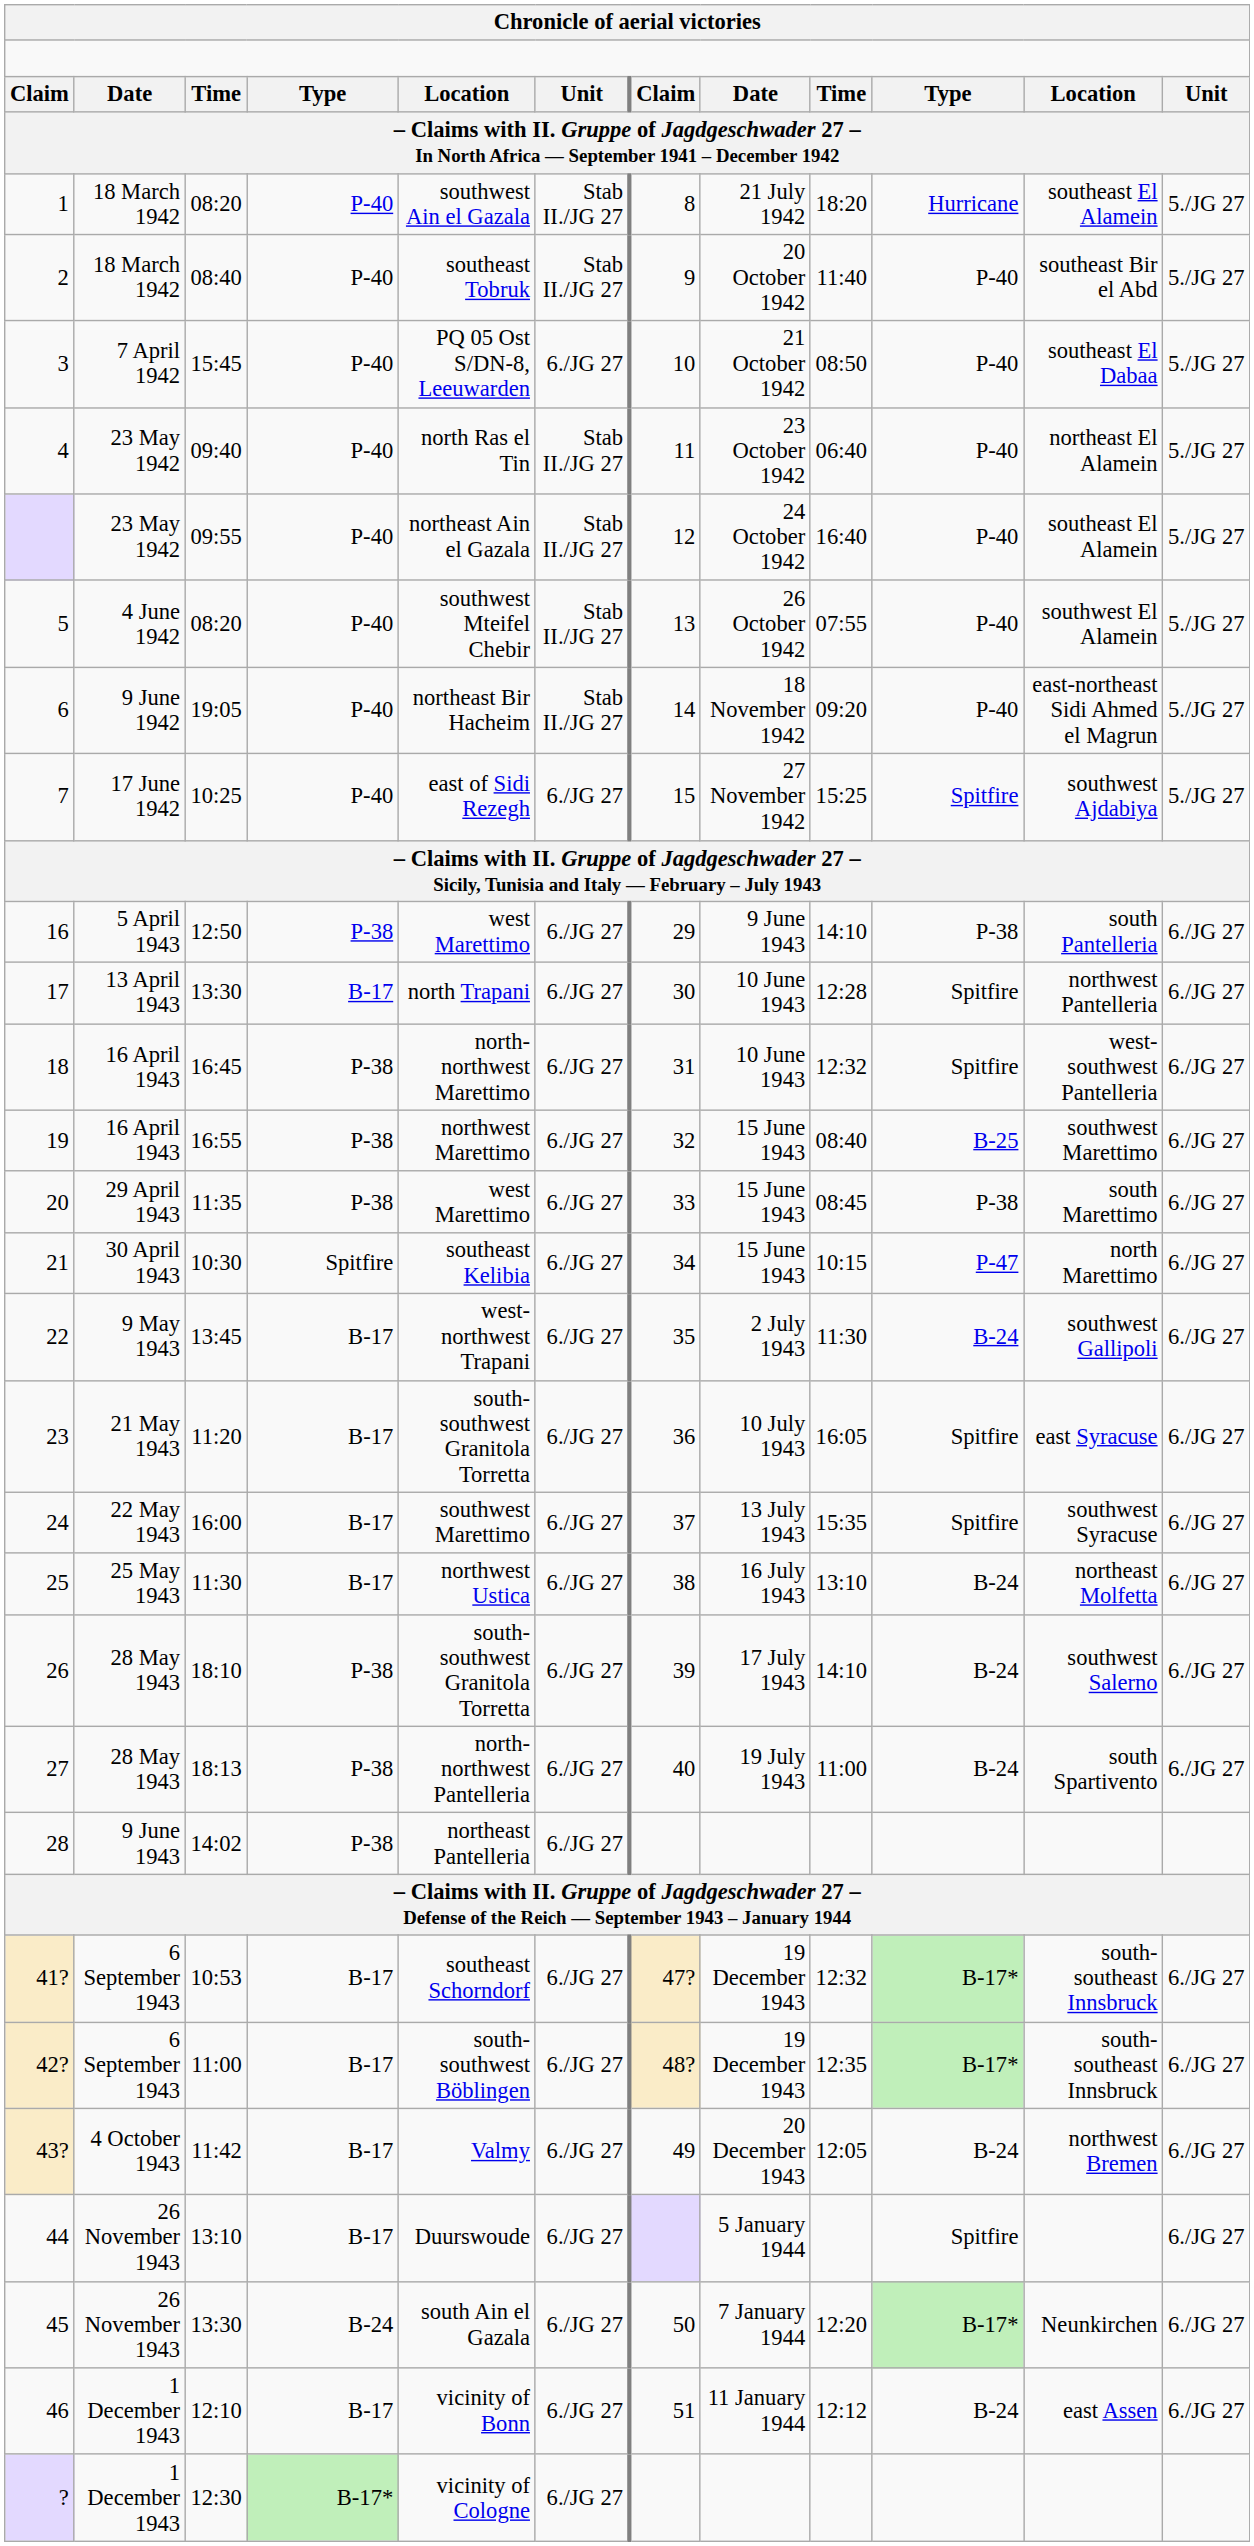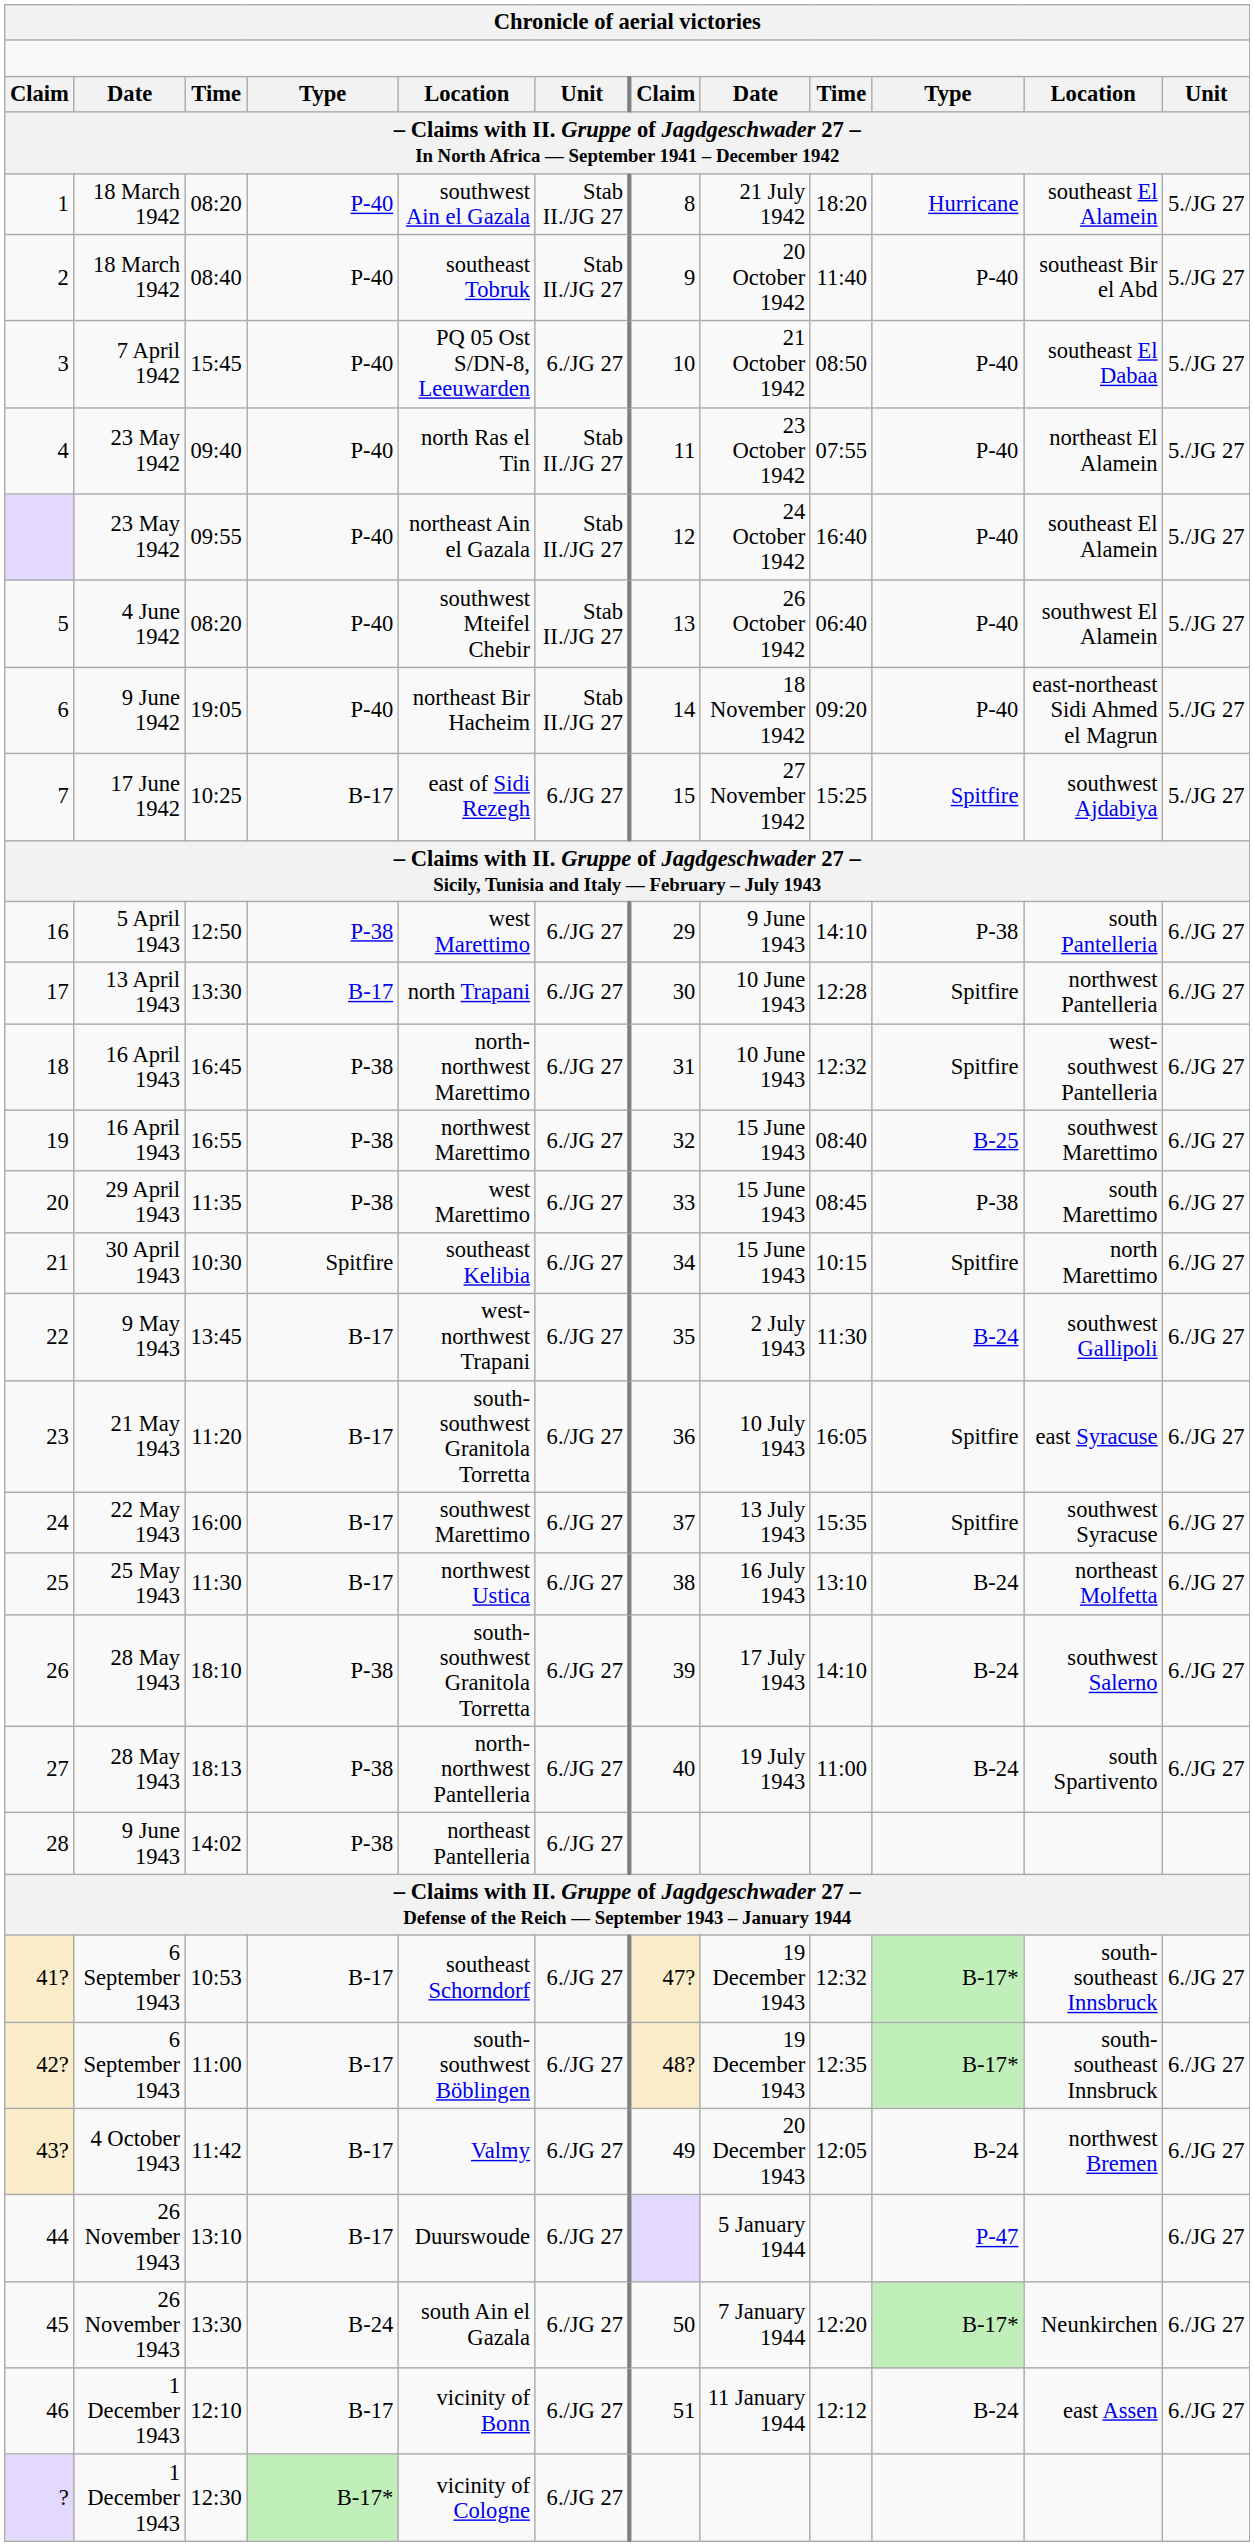(841, 450) 06:40 -> (841, 450) 07:55
(841, 623) 07:55 -> (841, 623) 06:40
(372, 796) P-40 -> (371, 796) B-17
(997, 1262) P-47 -> (985, 1262) Spitfire
(985, 2237) Spitfire -> (997, 2237) P-47
